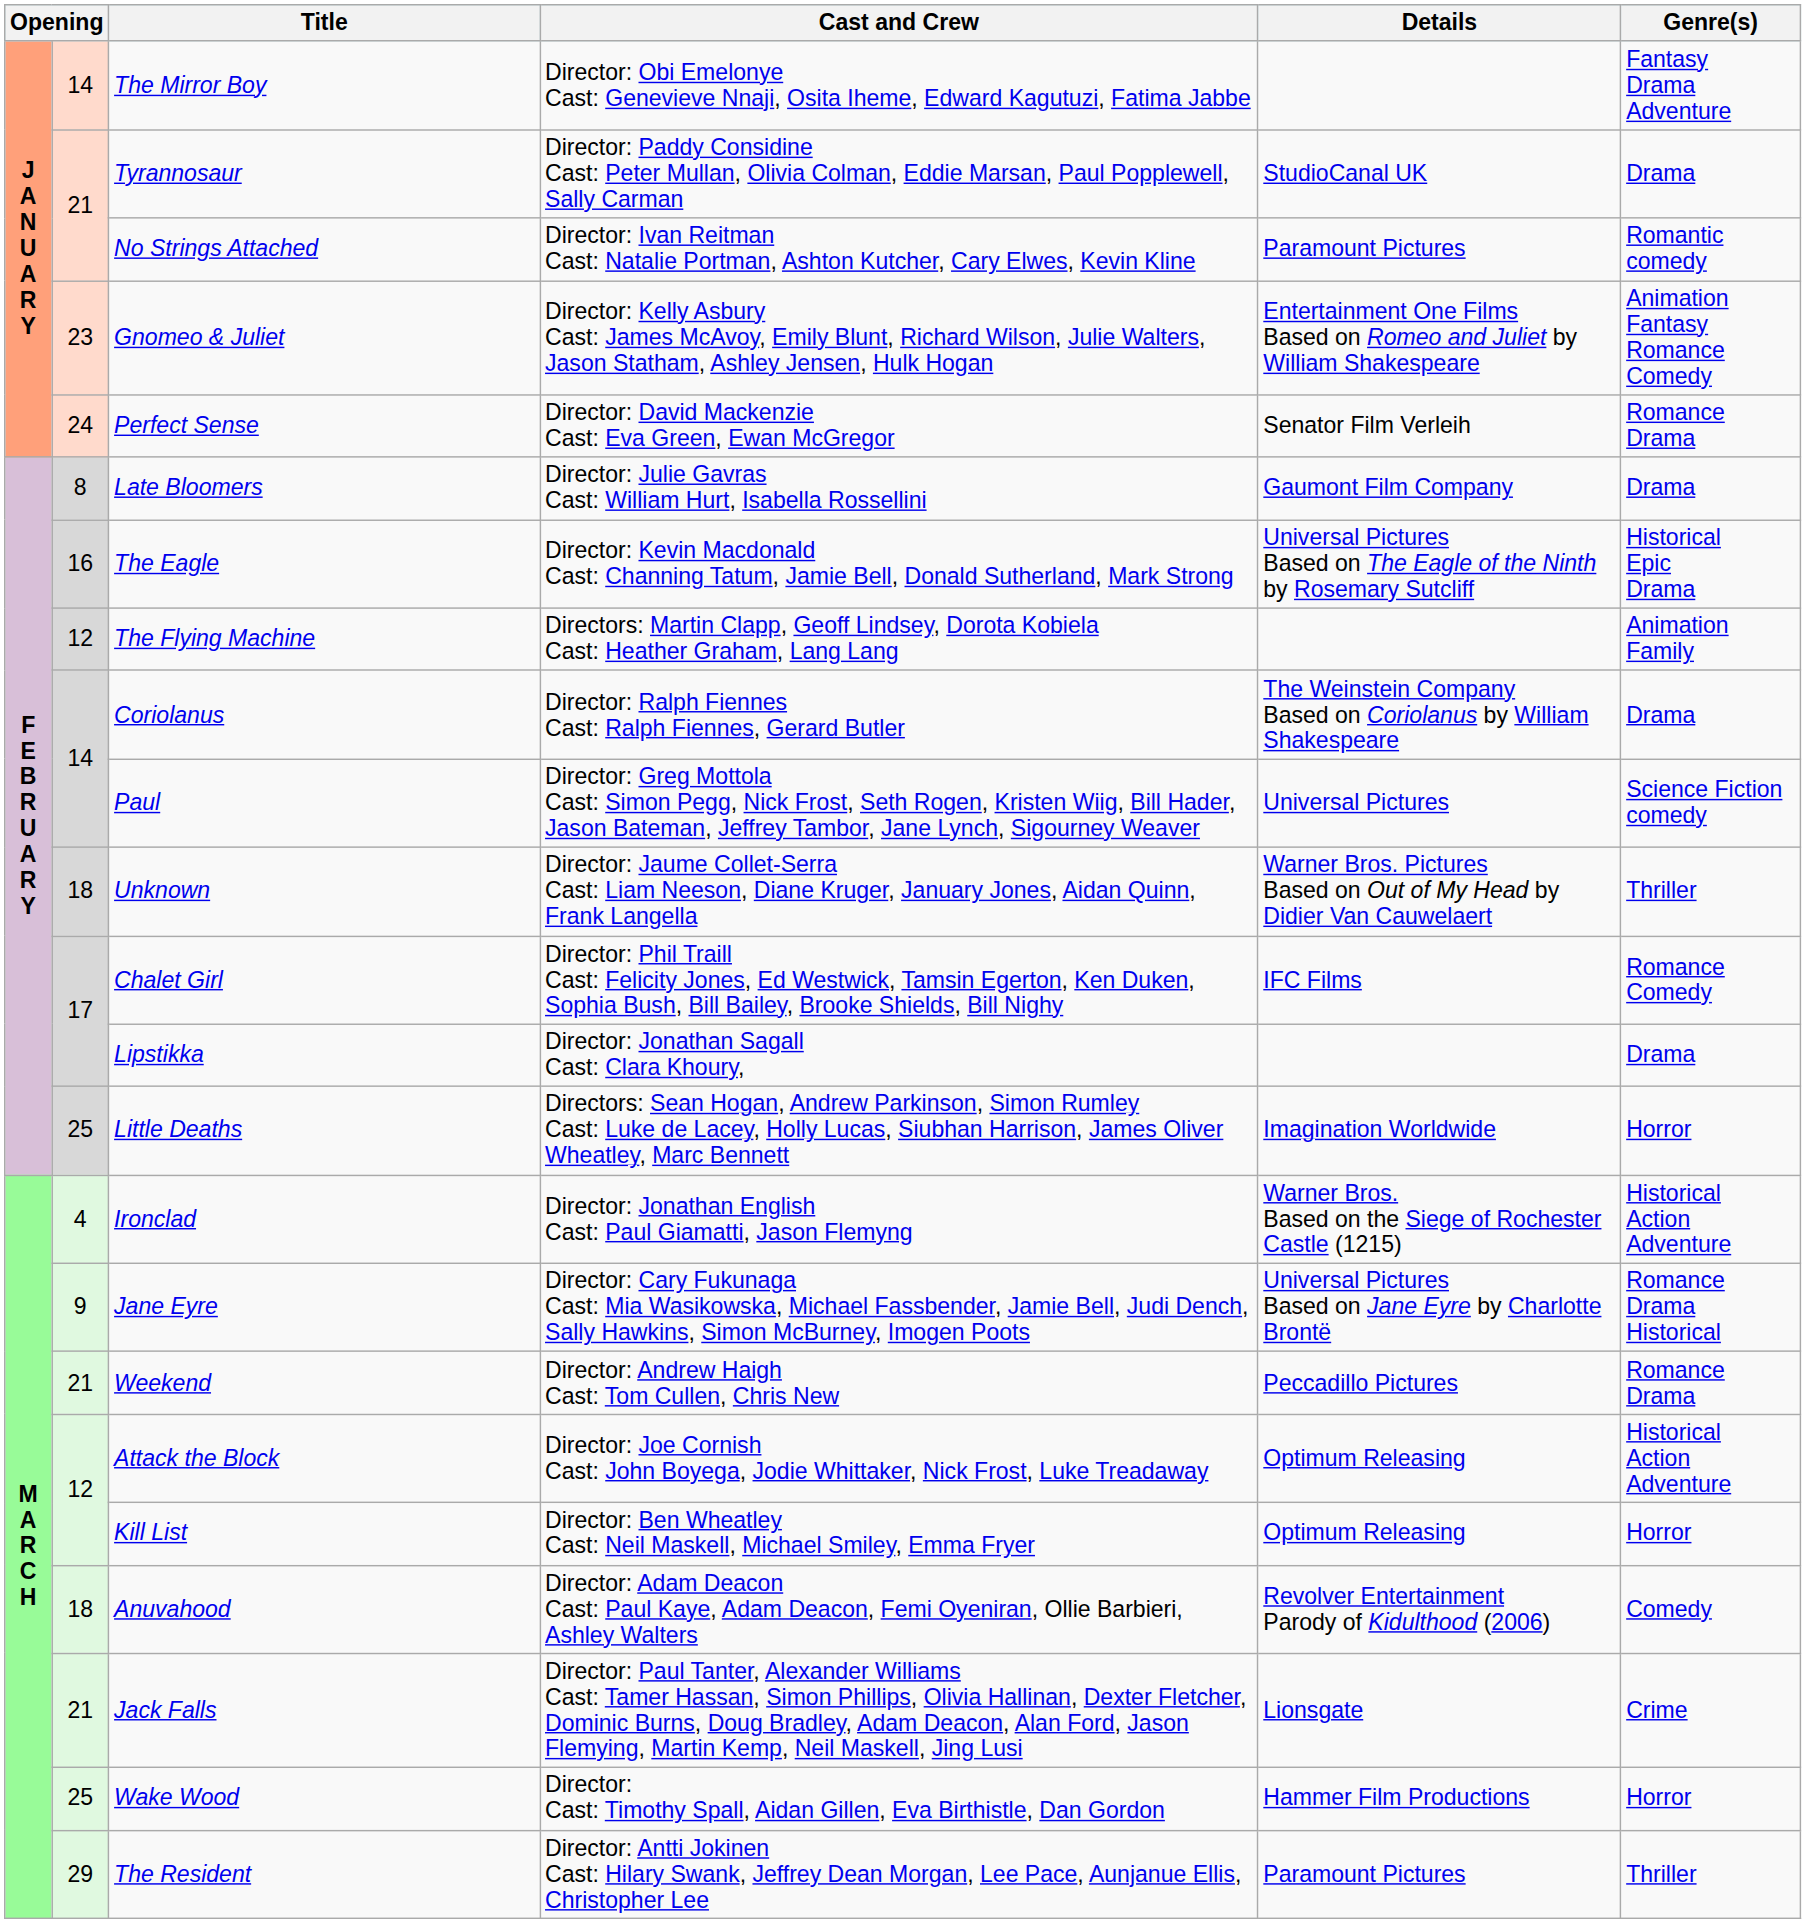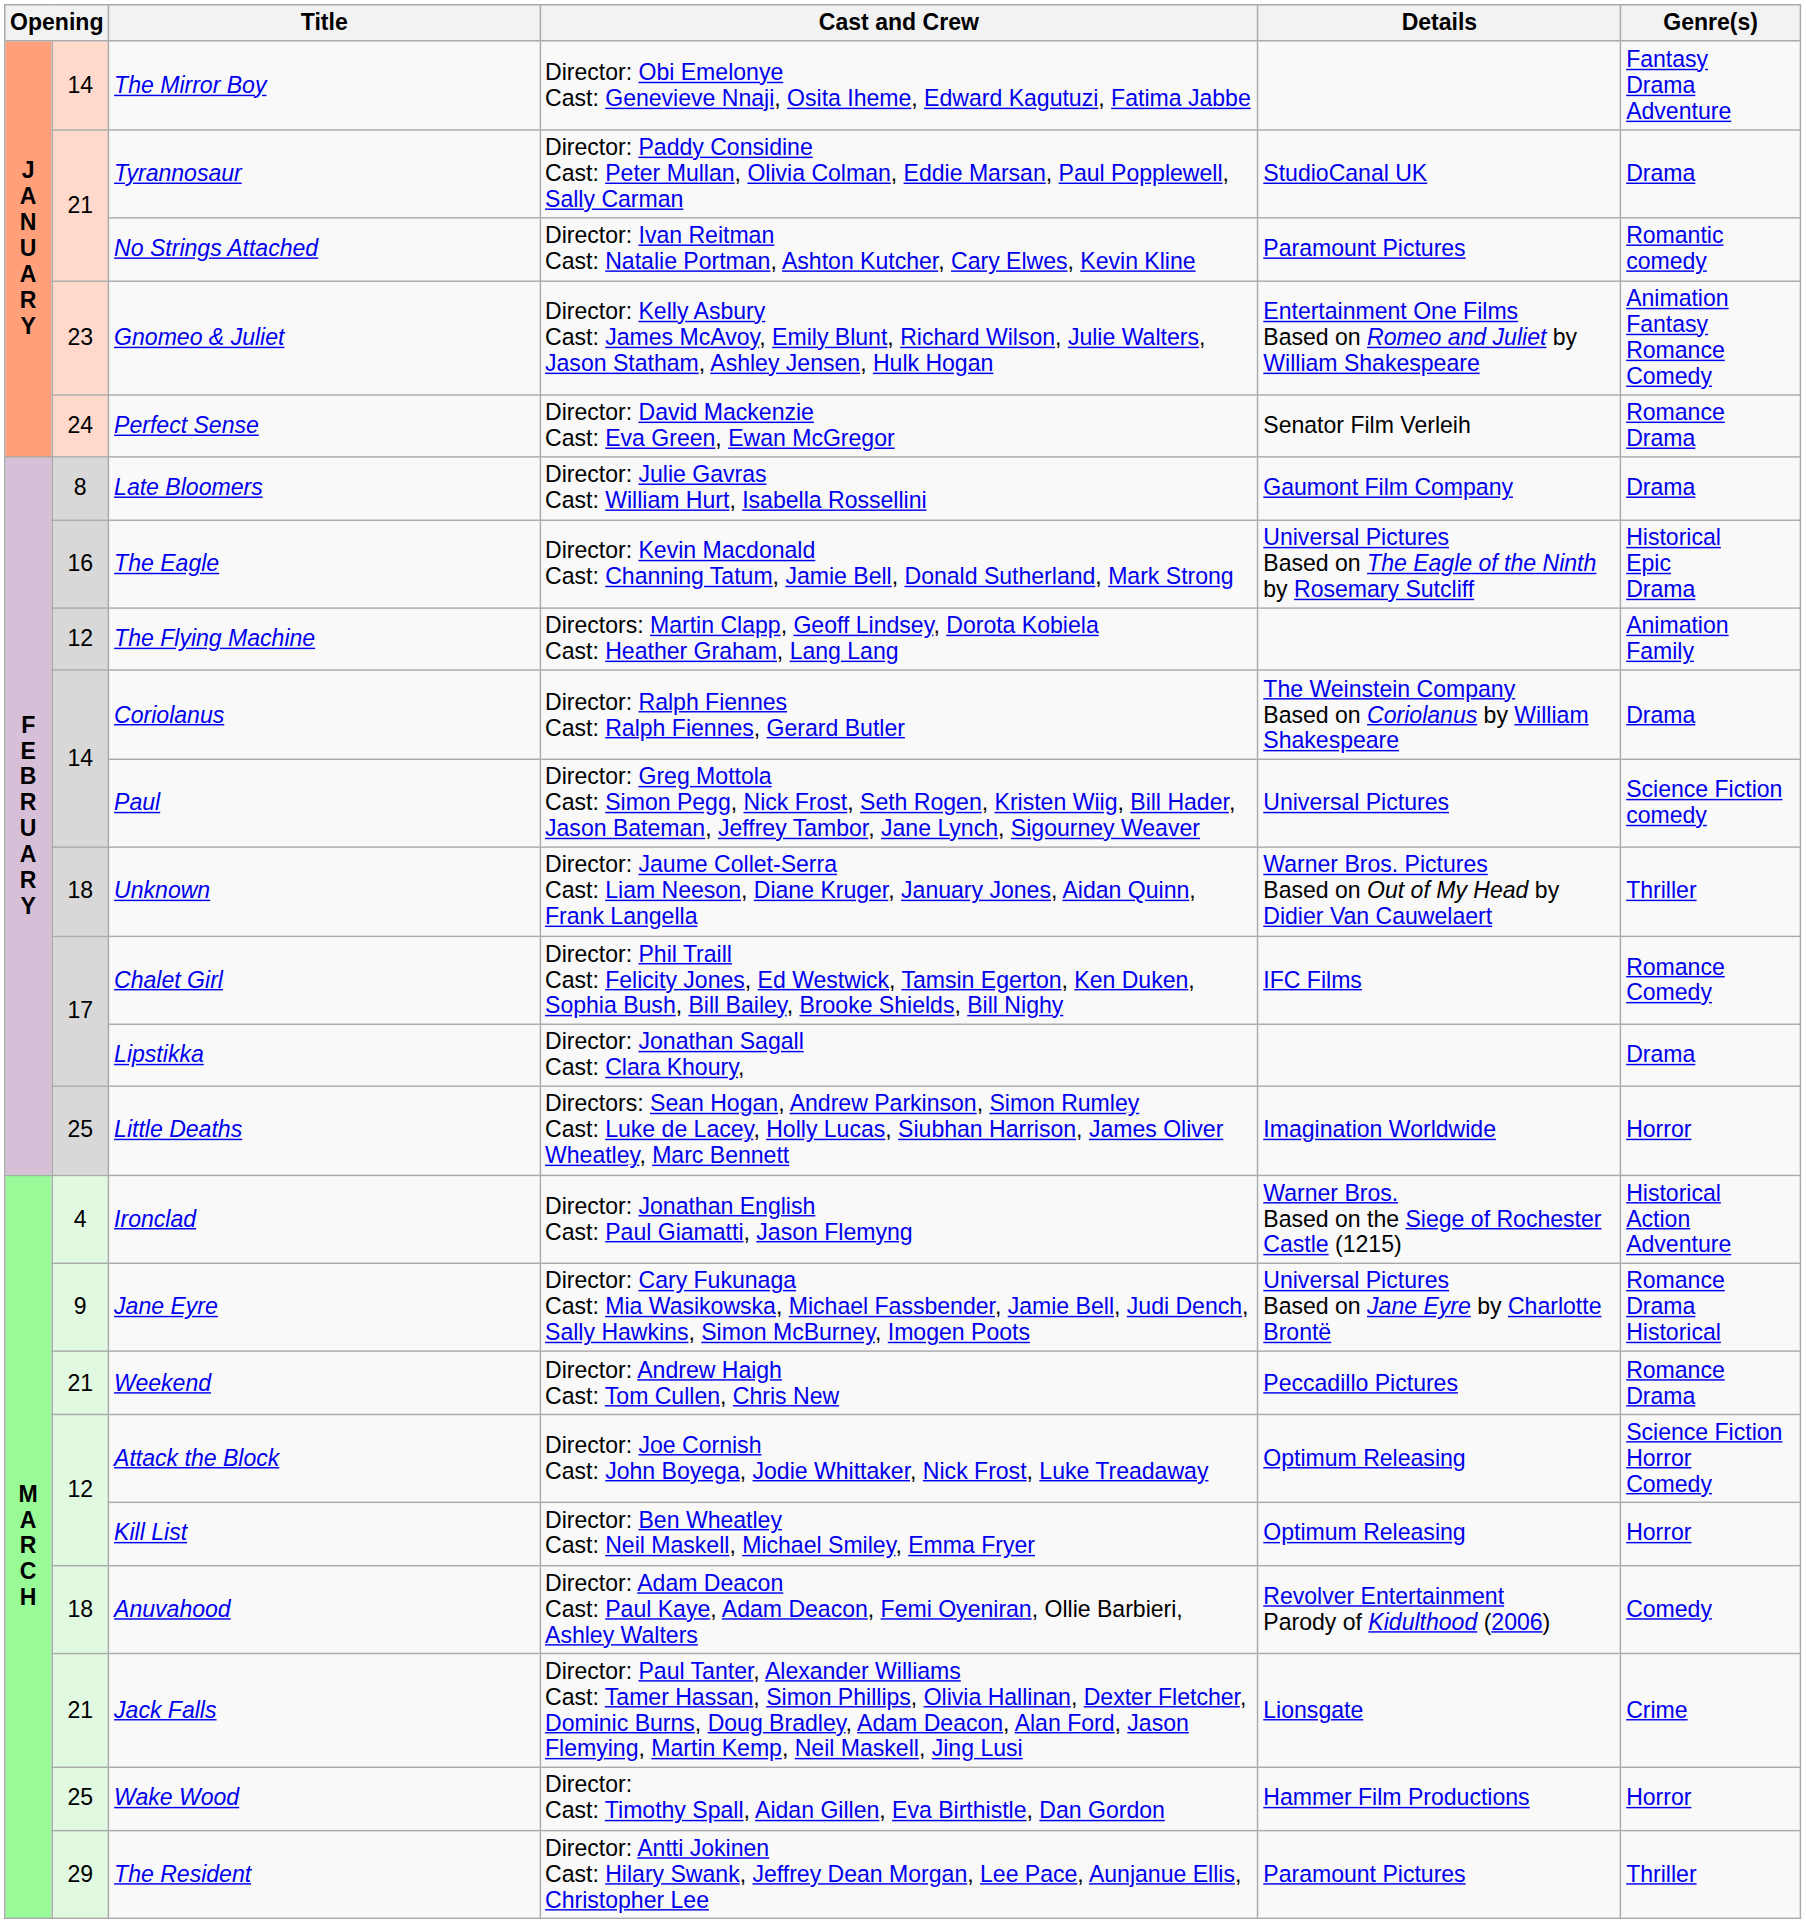(1679, 1458) Historical Action Adventure -> (1704, 1458) Science Fiction Horror Comedy
